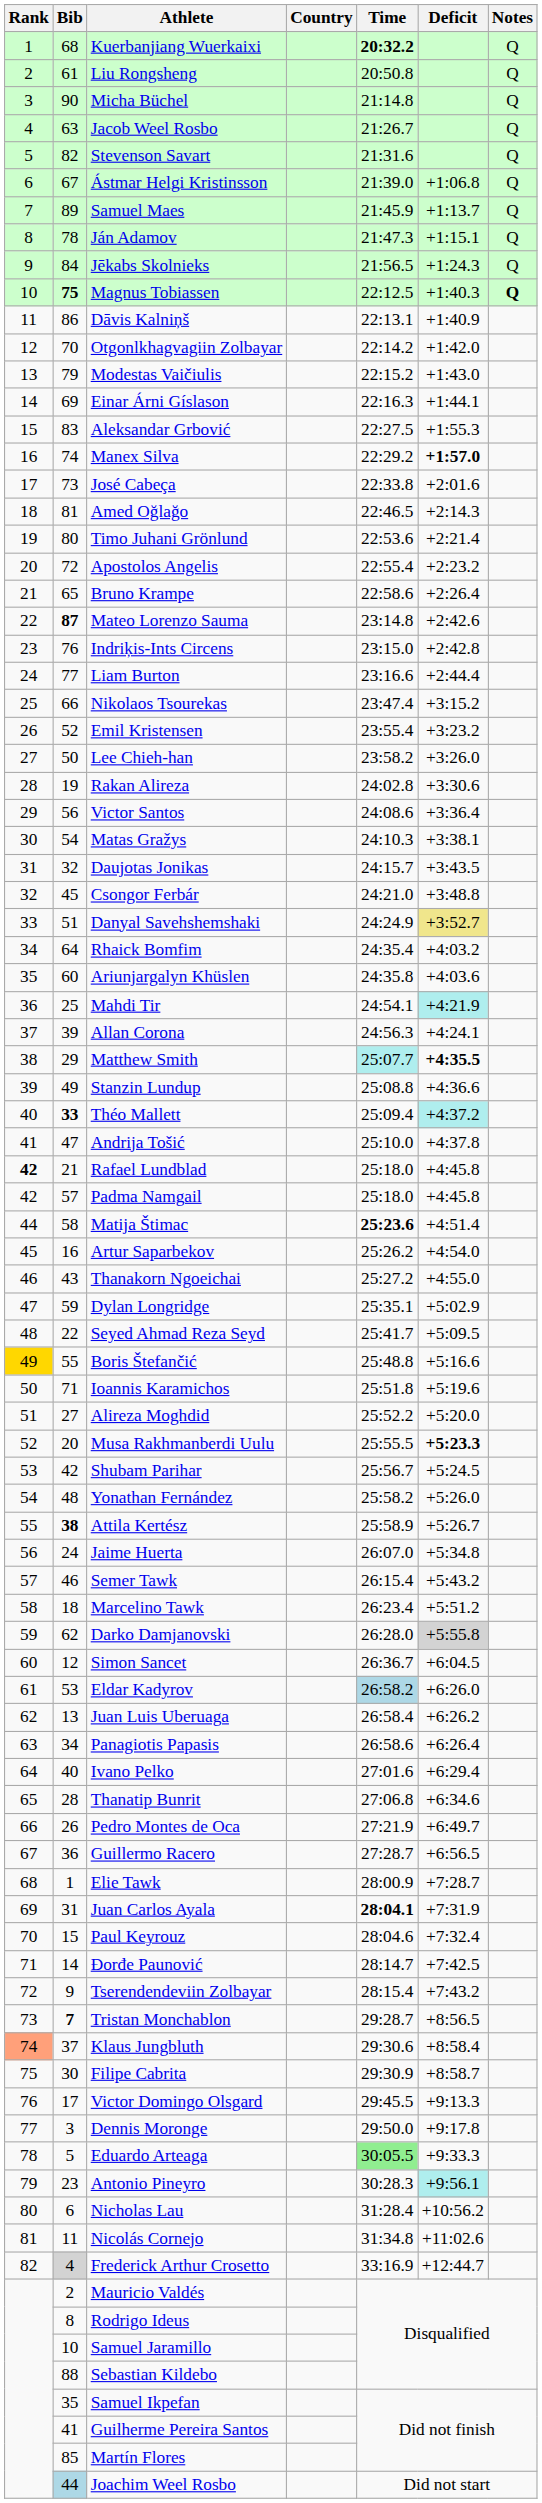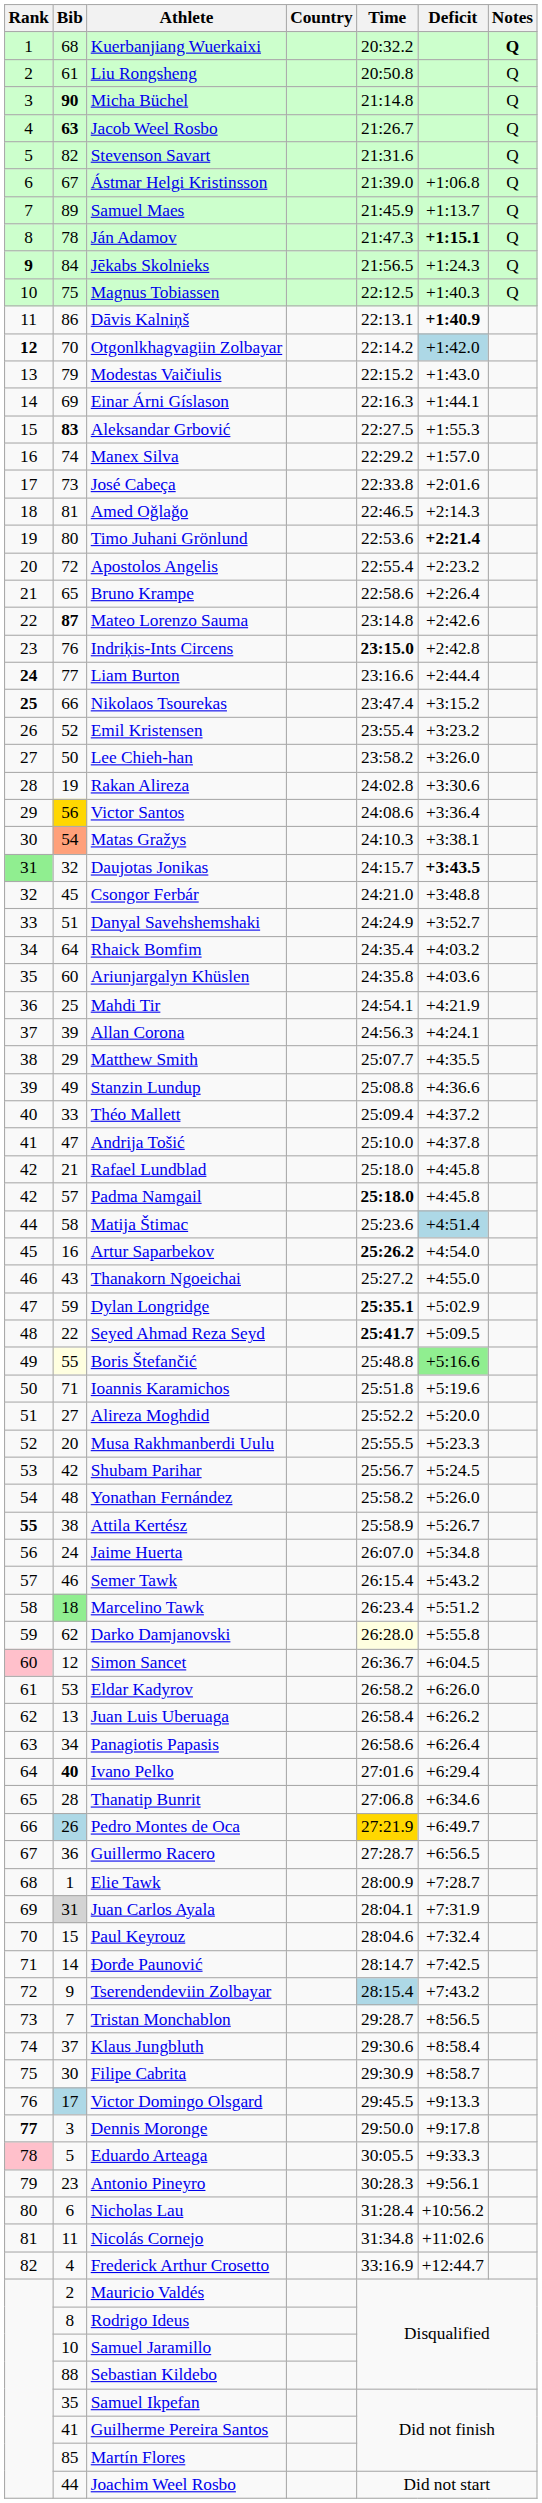(387, 45) bold -> (387, 45) normal
(512, 45) normal -> (512, 45) bold
(70, 100) normal -> (70, 100) bold
(70, 127) normal -> (70, 127) bold
(453, 237) normal -> (453, 237) bold
(29, 264) normal -> (29, 264) bold
(70, 292) bold -> (70, 292) normal
(512, 292) bold -> (512, 292) normal
(453, 319) normal -> (453, 319) bold
(29, 347) normal -> (29, 347) bold
(453, 347) no background -> (453, 347) lightblue background
(70, 429) normal -> (70, 429) bold
(453, 456) bold -> (453, 456) normal
(453, 538) normal -> (453, 538) bold
(387, 648) normal -> (387, 648) bold
(29, 675) normal -> (29, 675) bold
(29, 703) normal -> (29, 703) bold
(70, 812) no background -> (70, 812) gold background
(70, 840) no background -> (70, 840) lightsalmon background
(29, 867) no background -> (29, 867) lightgreen background
(453, 867) normal -> (453, 867) bold
(453, 922) khaki background -> (453, 922) no background
(453, 1004) paleturquoise background -> (453, 1004) no background
(387, 1059) paleturquoise background -> (387, 1059) no background
(453, 1059) bold -> (453, 1059) normal
(70, 1114) bold -> (70, 1114) normal
(453, 1114) paleturquoise background -> (453, 1114) no background
(29, 1169) bold -> (29, 1169) normal
(387, 1196) normal -> (387, 1196) bold
(387, 1224) bold -> (387, 1224) normal
(453, 1224) no background -> (453, 1224) lightblue background
(387, 1251) normal -> (387, 1251) bold
(387, 1306) normal -> (387, 1306) bold
(387, 1333) normal -> (387, 1333) bold
(29, 1361) gold background -> (29, 1361) no background
(70, 1361) no background -> (70, 1361) lightyellow background
(453, 1361) no background -> (453, 1361) lightgreen background
(453, 1443) bold -> (453, 1443) normal
(29, 1525) normal -> (29, 1525) bold
(70, 1525) bold -> (70, 1525) normal
(70, 1607) no background -> (70, 1607) lightgreen background
(387, 1635) no background -> (387, 1635) lightyellow background
(453, 1635) lightgrey background -> (453, 1635) no background
(29, 1662) no background -> (29, 1662) pink background
(387, 1689) lightblue background -> (387, 1689) no background
(70, 1772) normal -> (70, 1772) bold
(70, 1826) no background -> (70, 1826) lightblue background
(387, 1826) no background -> (387, 1826) gold background
(70, 1909) no background -> (70, 1909) lightgrey background
(387, 1909) bold -> (387, 1909) normal
(387, 1991) no background -> (387, 1991) lightblue background
(70, 2018) bold -> (70, 2018) normal
(29, 2046) lightsalmon background -> (29, 2046) no background
(70, 2100) no background -> (70, 2100) lightblue background
(29, 2128) normal -> (29, 2128) bold
(29, 2155) no background -> (29, 2155) pink background
(387, 2155) lightgreen background -> (387, 2155) no background
(453, 2183) paleturquoise background -> (453, 2183) no background
(70, 2265) lightgrey background -> (70, 2265) no background
(70, 2484) lightblue background -> (70, 2484) no background
